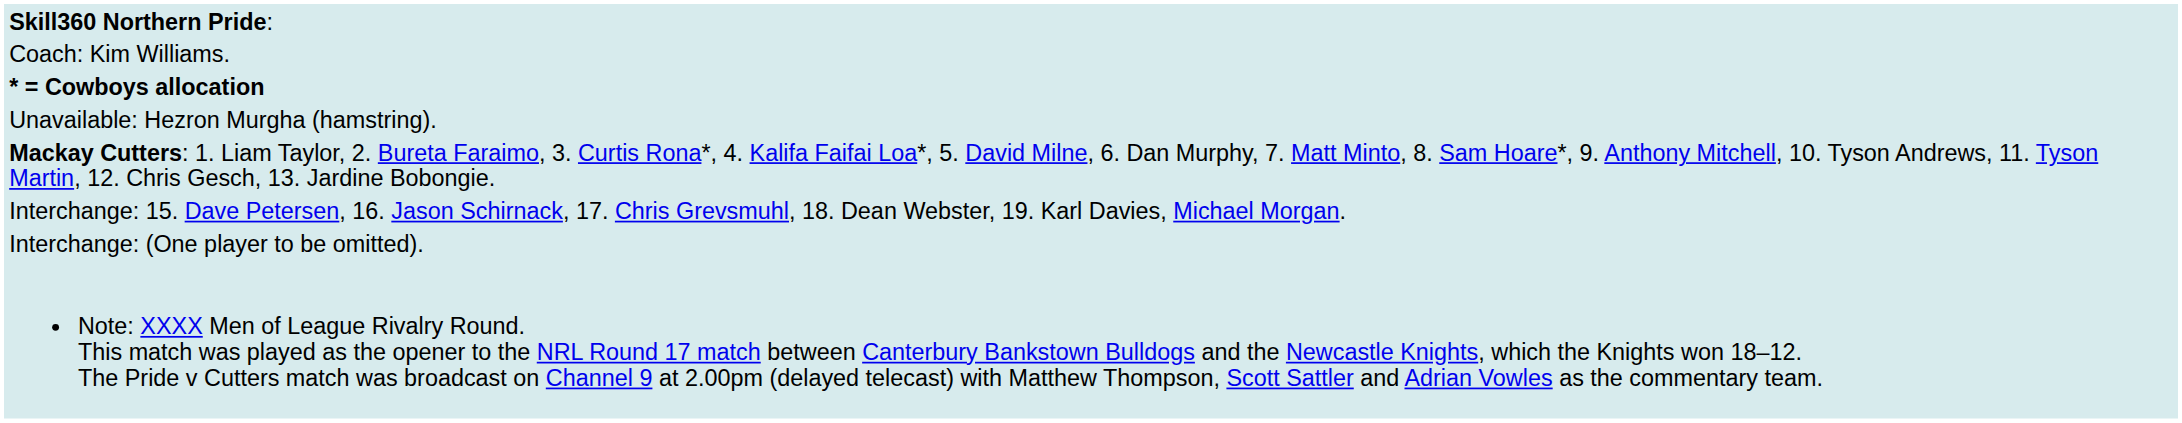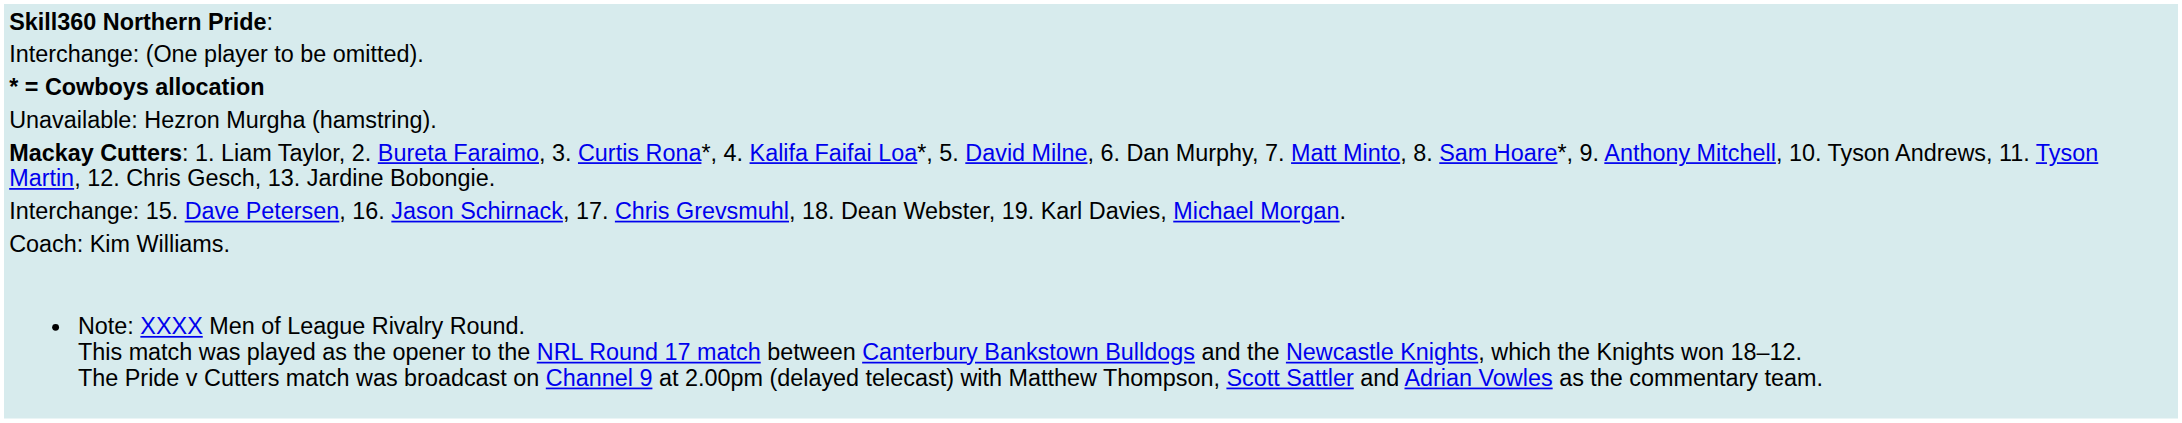(120, 55) Coach: Kim Williams. -> (216, 55) Interchange: (One player to be omitted).
(216, 244) Interchange: (One player to be omitted). -> (120, 244) Coach: Kim Williams.
